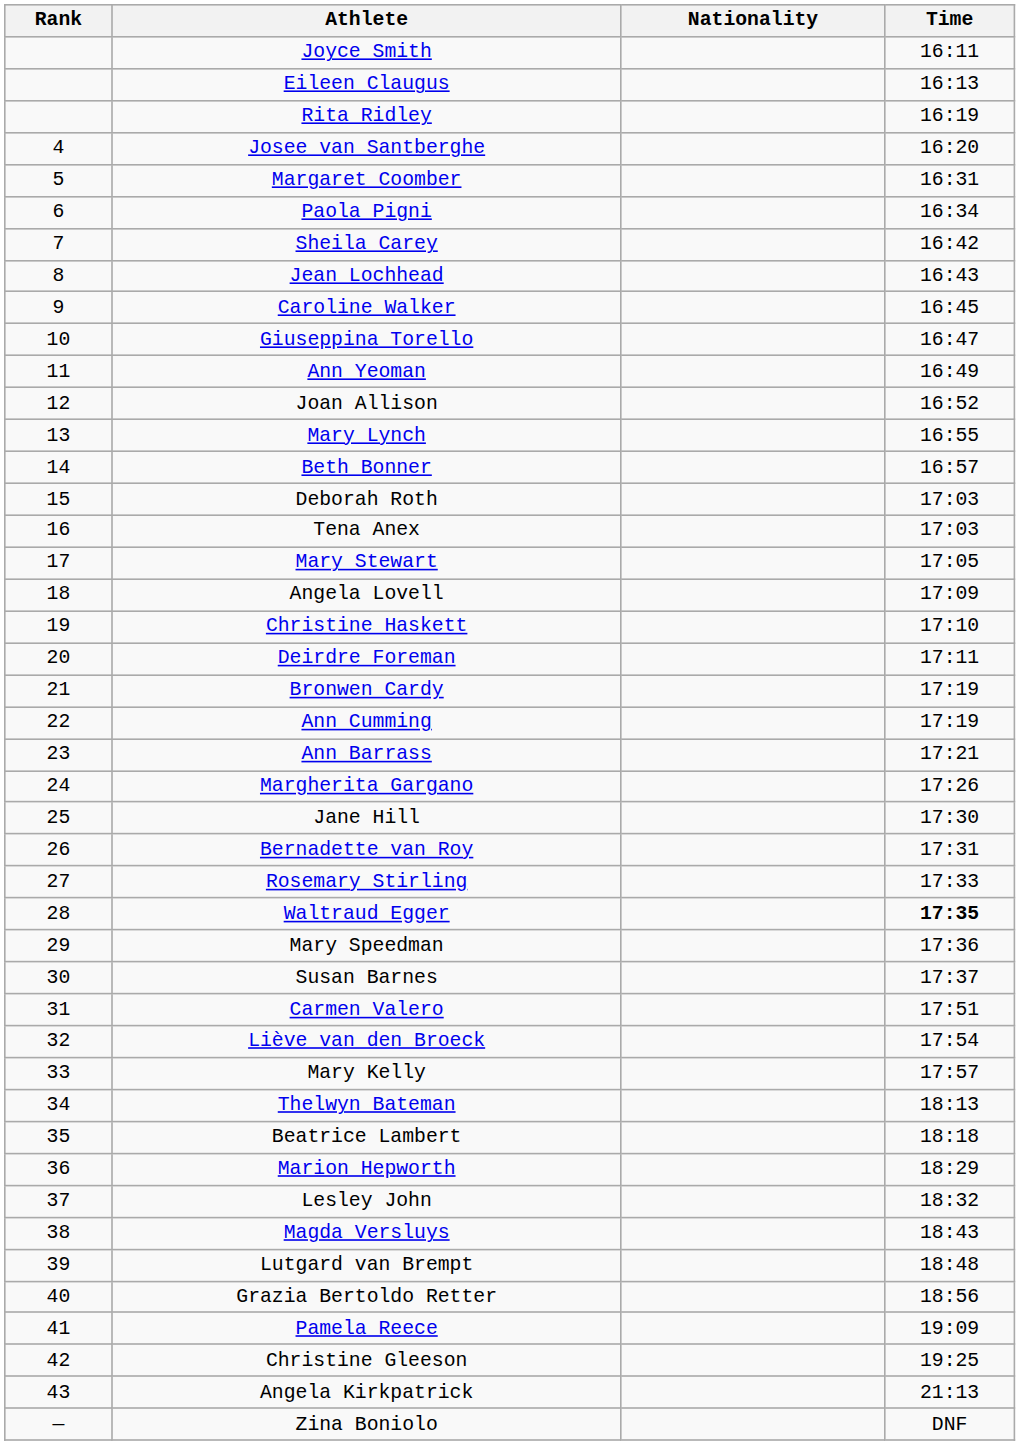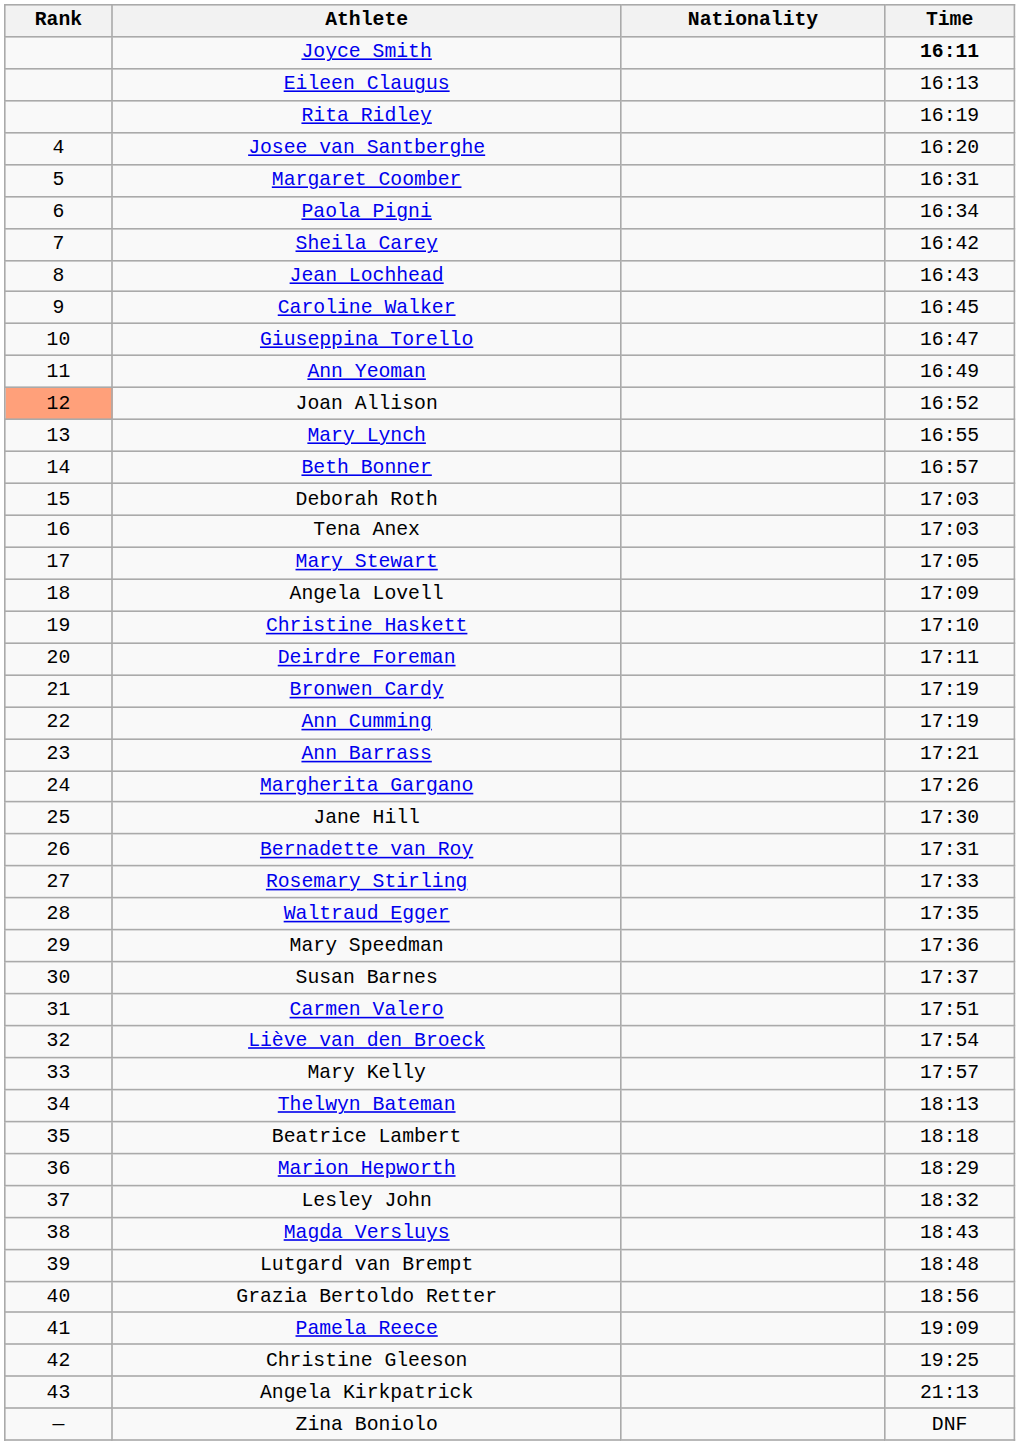(950, 53) normal -> (950, 53) bold
(58, 404) no background -> (58, 404) lightsalmon background
(950, 914) bold -> (950, 914) normal
